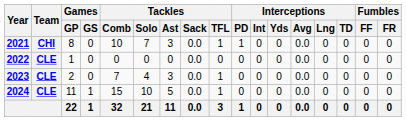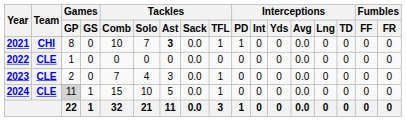(170, 44) normal -> (170, 44) bold
(71, 92) no background -> (71, 92) lightgrey background
